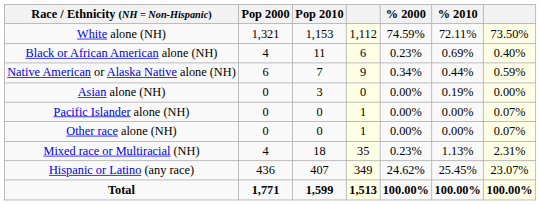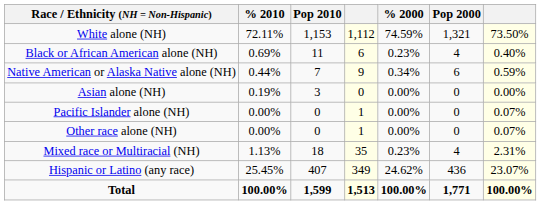columns swapped: (266, 14) <-> (458, 14)
